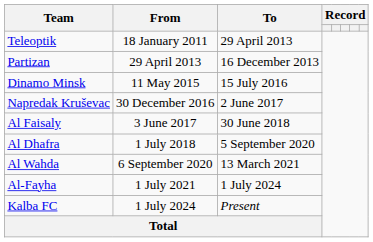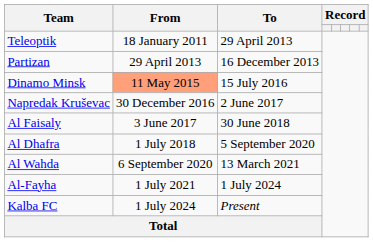(165, 82) no background -> (165, 82) lightsalmon background
